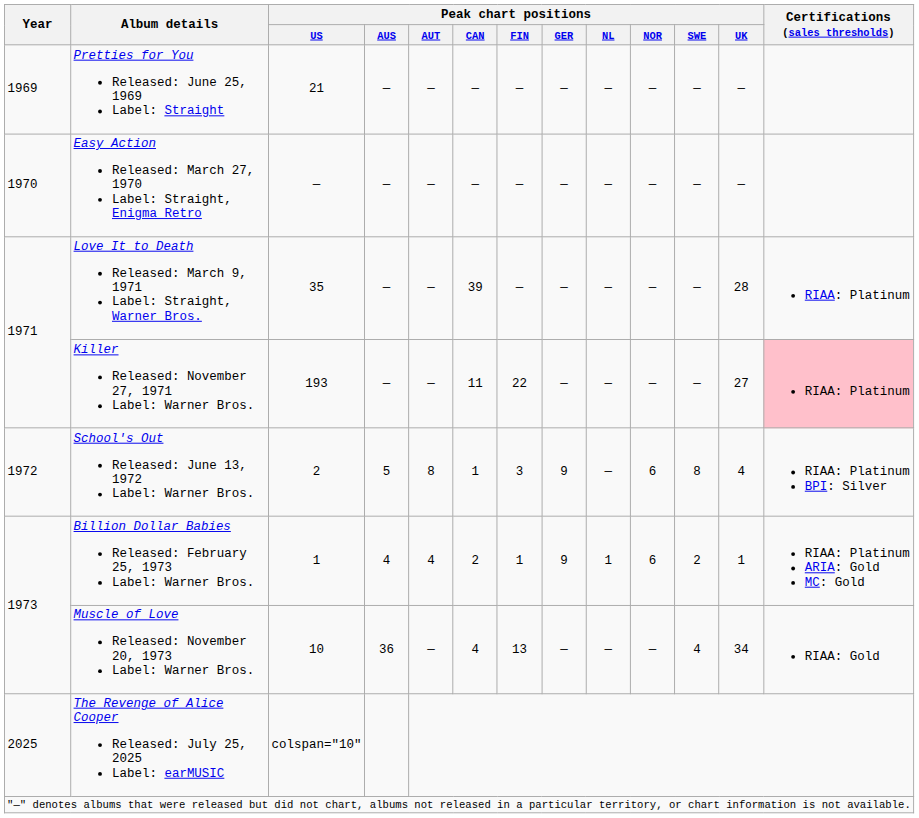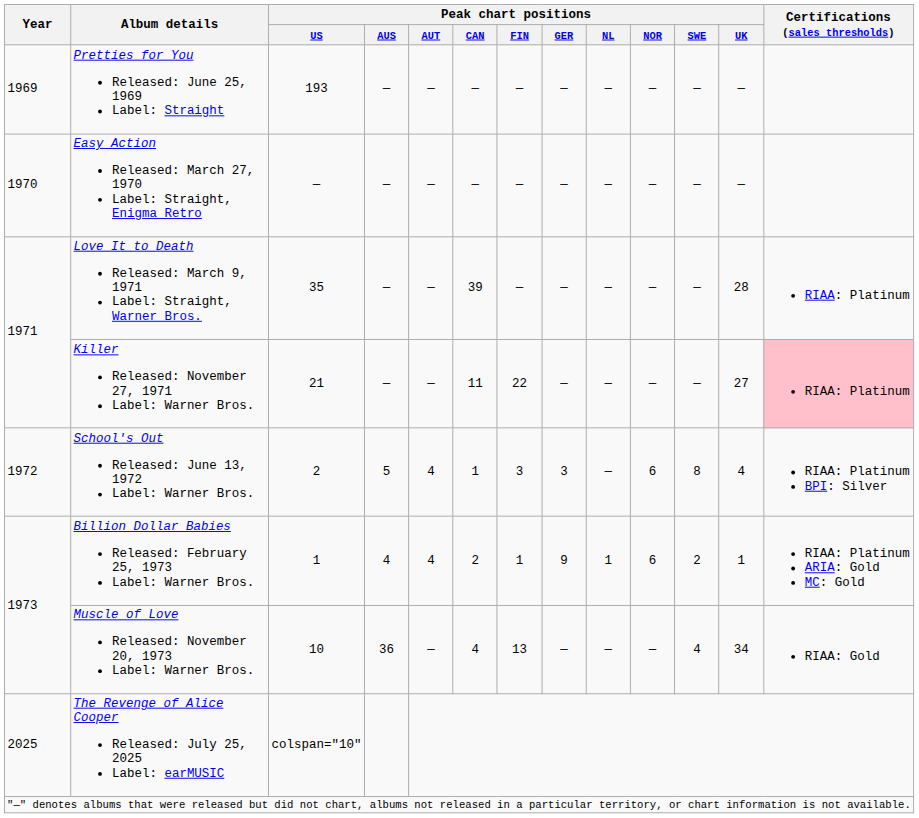(316, 89) 21 -> (316, 89) 193
(316, 384) 193 -> (316, 384) 21
(431, 472) 8 -> (431, 472) 4
(564, 472) 9 -> (564, 472) 3
